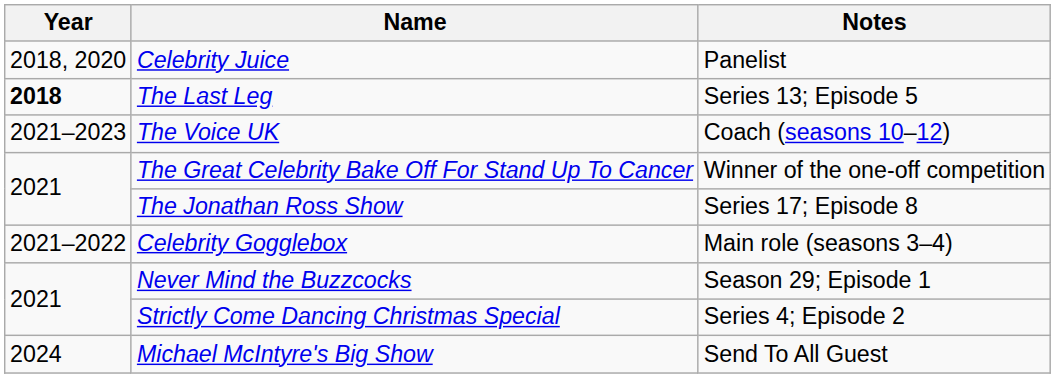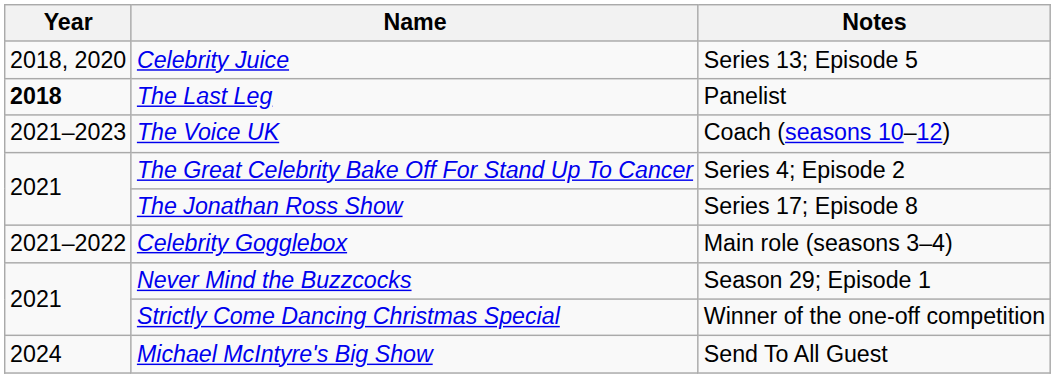(745, 59) Panelist -> (811, 59) Series 13; Episode 5
(811, 96) Series 13; Episode 5 -> (745, 96) Panelist
(874, 170) Winner of the one-off competition -> (804, 170) Series 4; Episode 2
(804, 317) Series 4; Episode 2 -> (874, 317) Winner of the one-off competition
